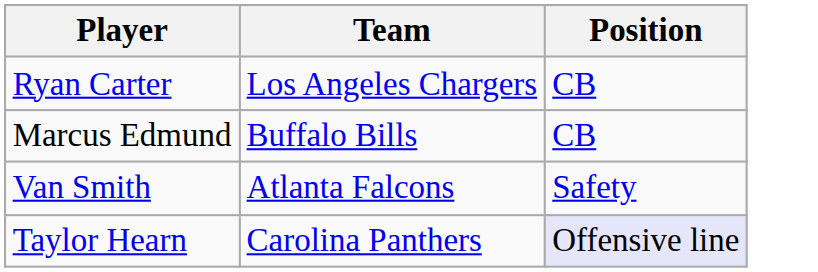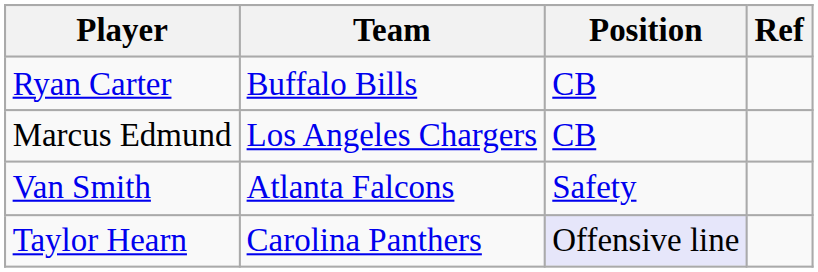+ column: (779, 30)
(392, 82) Los Angeles Chargers -> (332, 82) Buffalo Bills
(332, 135) Buffalo Bills -> (392, 135) Los Angeles Chargers
